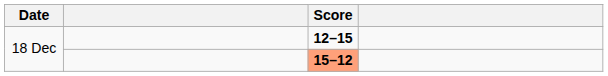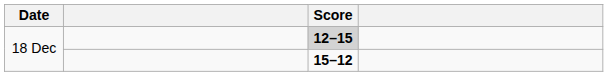(333, 37) no background -> (333, 37) lightgrey background
(333, 60) lightsalmon background -> (333, 60) no background
